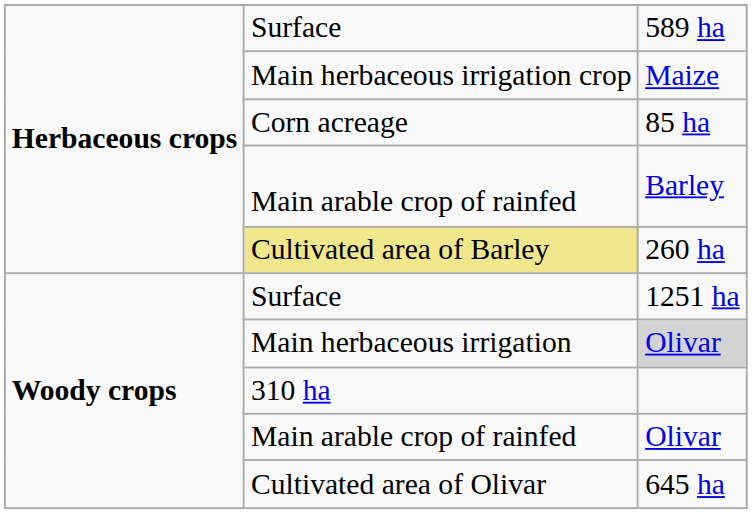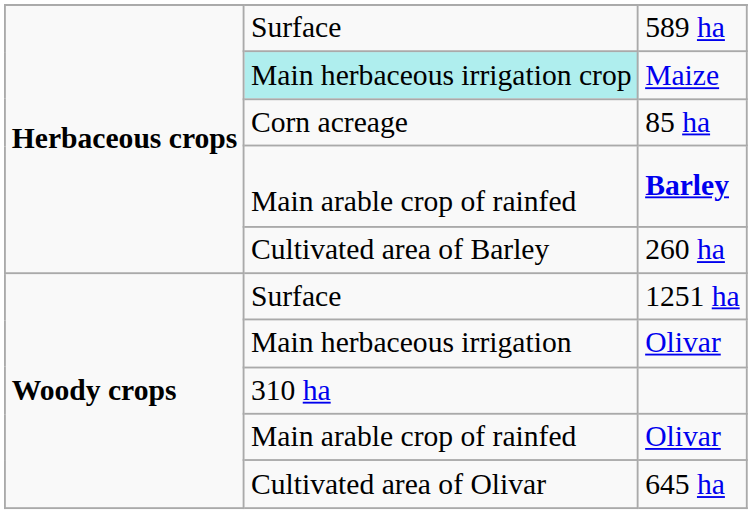(441, 74) no background -> (441, 74) paleturquoise background
(685, 185) normal -> (687, 185) bold
(400, 249) khaki background -> (400, 249) no background
(683, 342) lightgrey background -> (683, 342) no background
